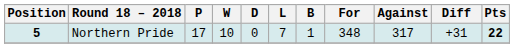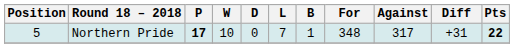(37, 33) bold -> (37, 33) normal
(199, 33) normal -> (199, 33) bold
